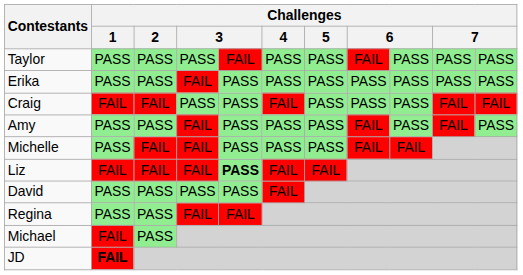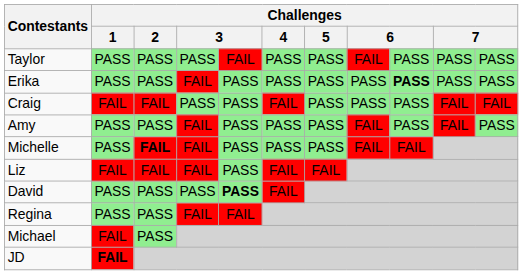(411, 81) normal -> (411, 81) bold
(155, 147) normal -> (155, 147) bold
(240, 170) bold -> (240, 170) normal
(240, 192) normal -> (240, 192) bold
